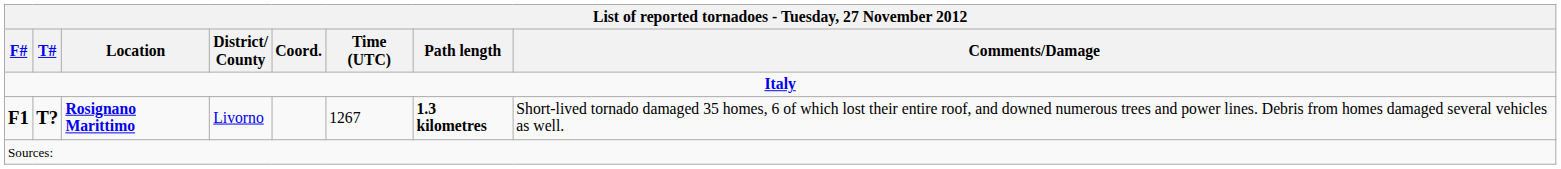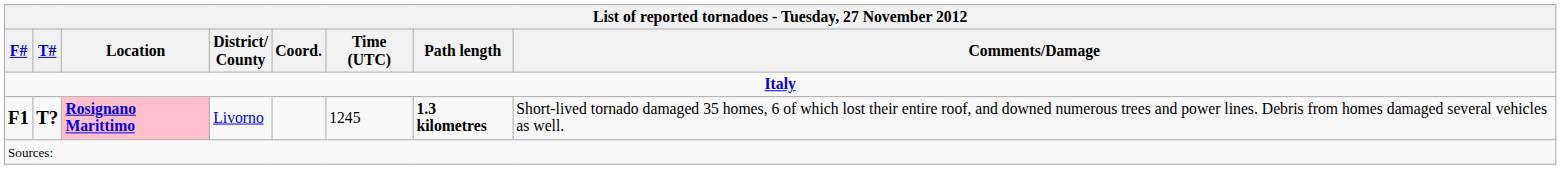(101, 117) no background -> (101, 117) pink background
(345, 117) 1267 -> (345, 117) 1245
